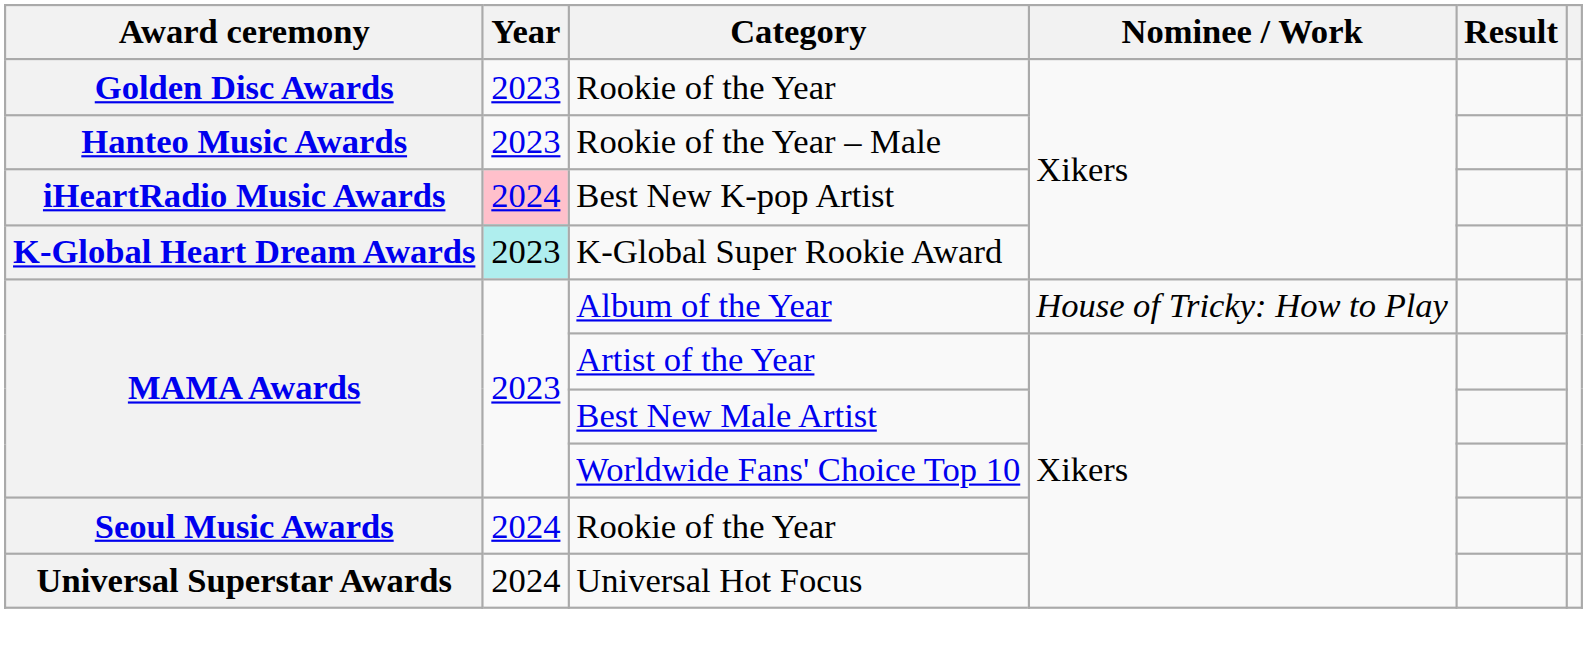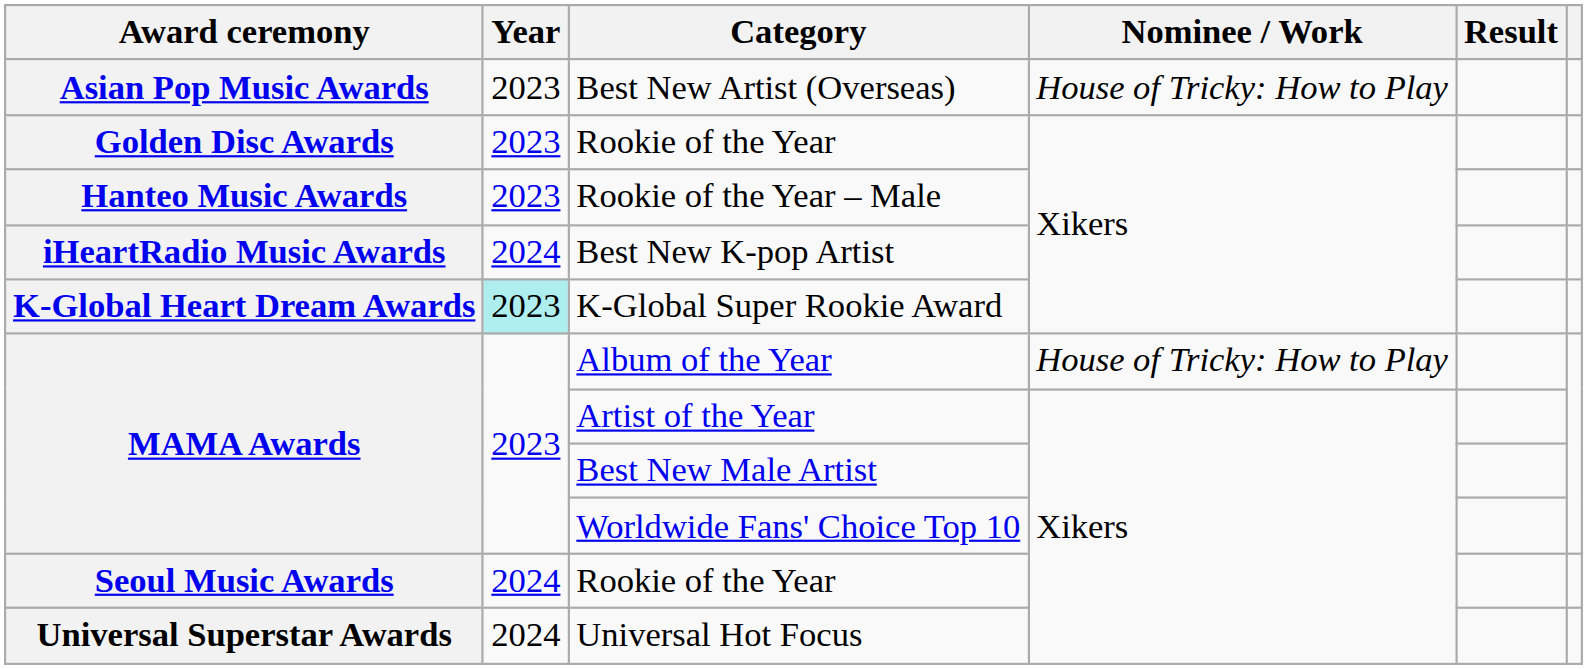+ row: (244, 86)
(526, 196) pink background -> (526, 251) no background
